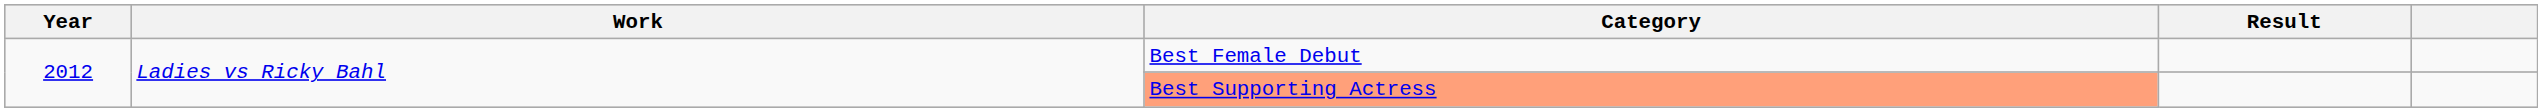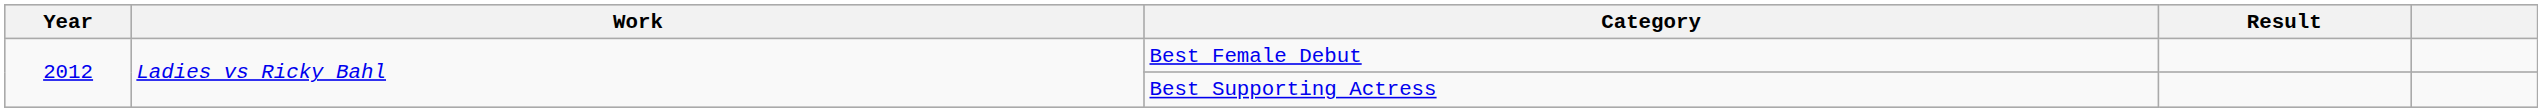(1293, 90) lightsalmon background -> (1293, 90) no background
